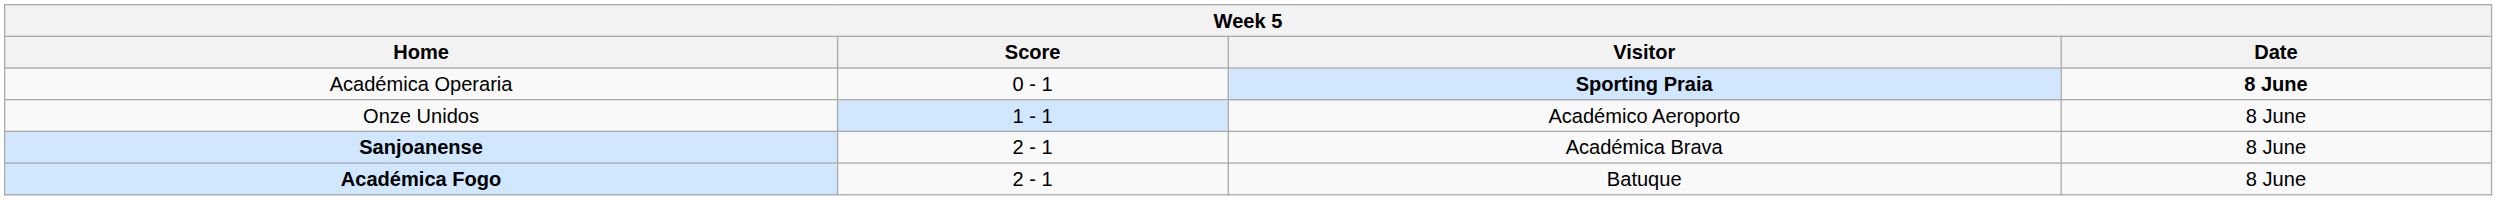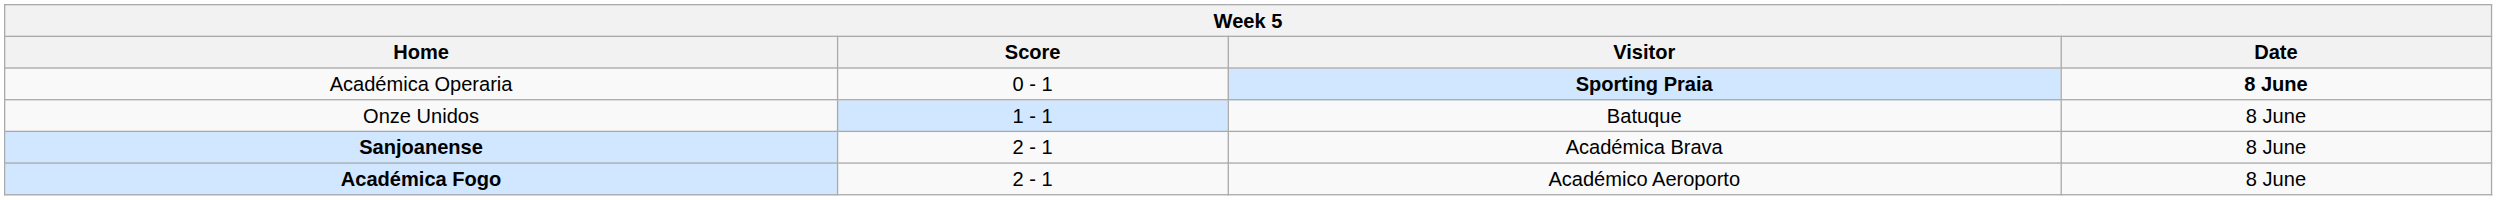(1644, 116) Académico Aeroporto -> (1644, 116) Batuque
(1644, 180) Batuque -> (1644, 180) Académico Aeroporto
